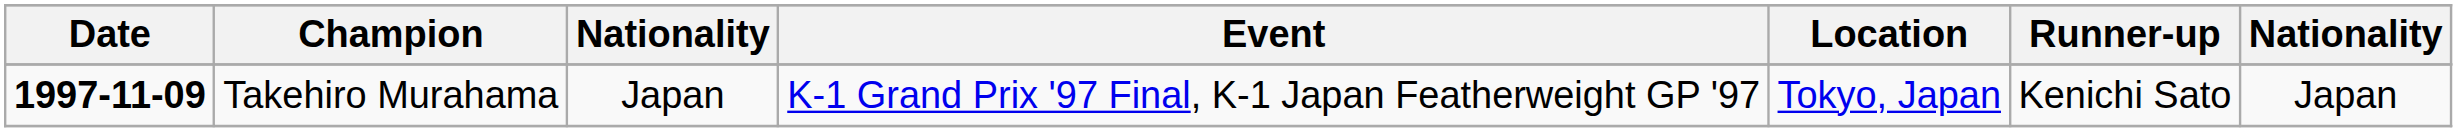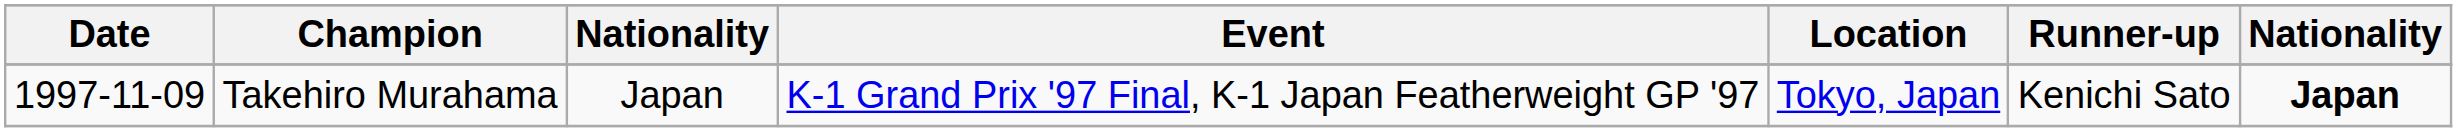(110, 94) bold -> (110, 94) normal
(2346, 94) normal -> (2345, 94) bold
